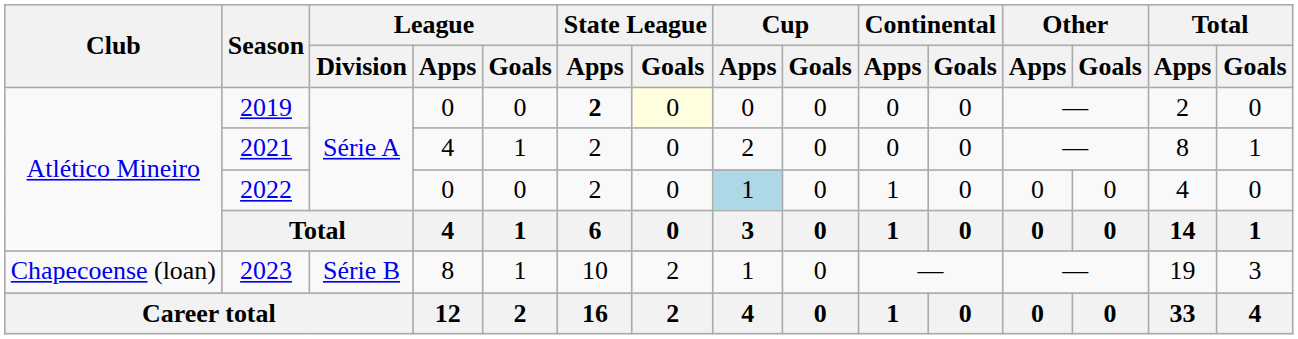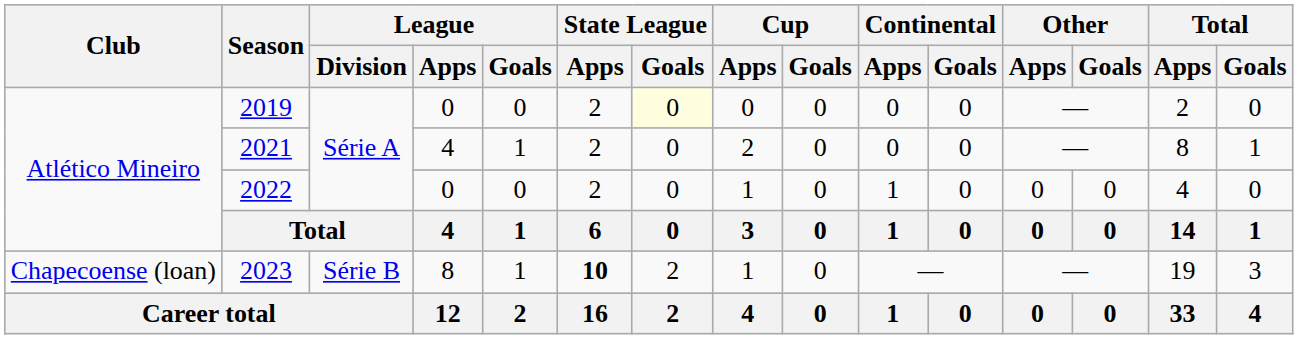(595, 107) bold -> (595, 107) normal
(748, 189) lightblue background -> (748, 189) no background
(595, 271) normal -> (595, 271) bold
